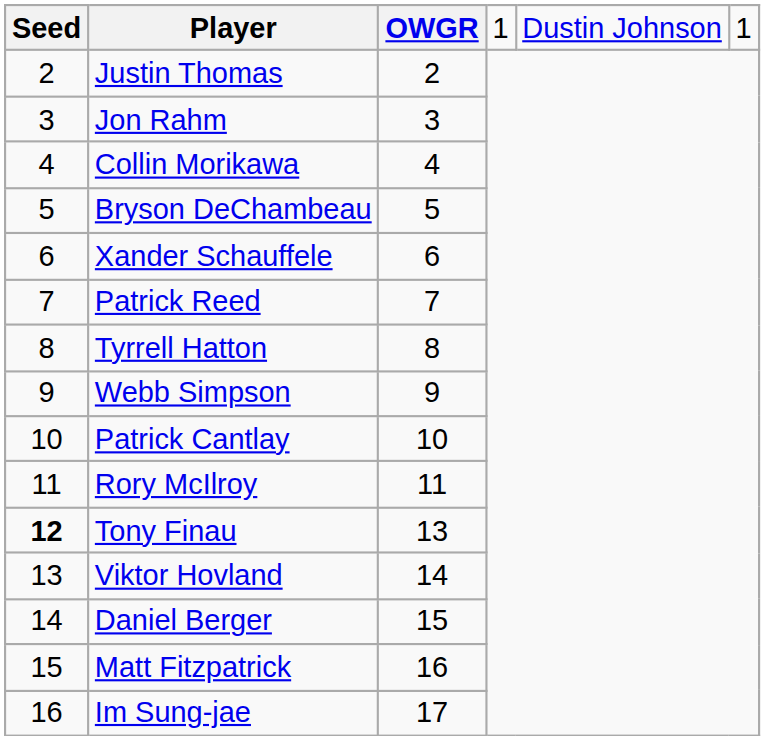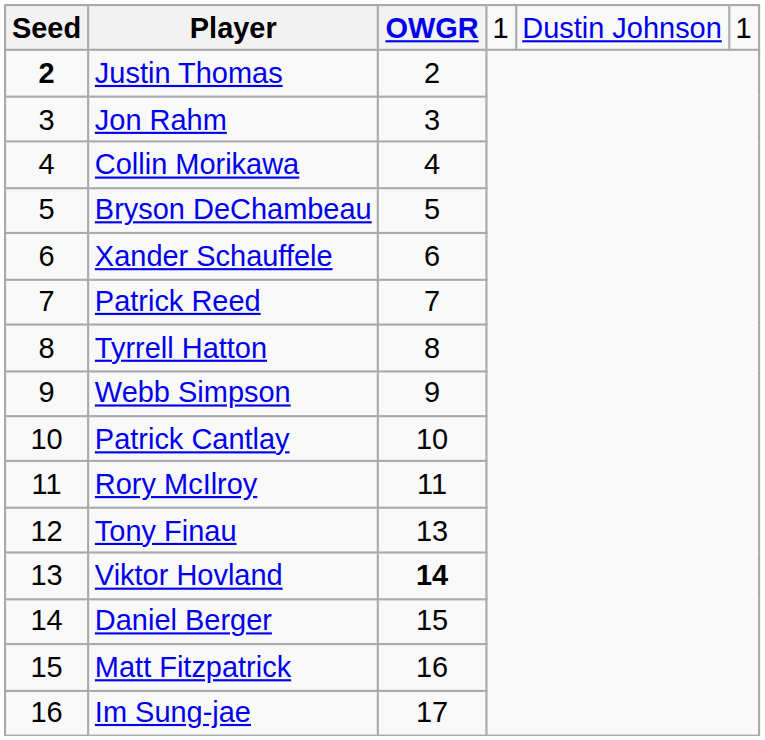(47, 73) normal -> (47, 73) bold
(47, 530) bold -> (47, 530) normal
(432, 575) normal -> (432, 575) bold
